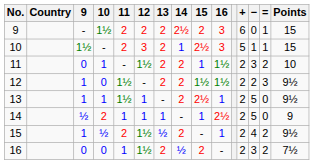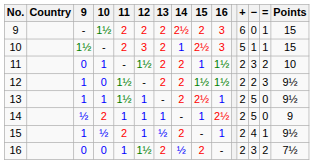(144, 133) 1½ -> (144, 133) 1
(265, 133) 2 -> (265, 133) 1
